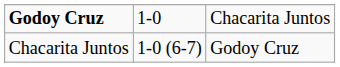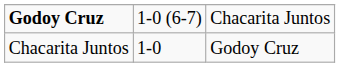(149, 18) 1-0 -> (169, 18) 1-0 (6-7)
(169, 47) 1-0 (6-7) -> (149, 47) 1-0
